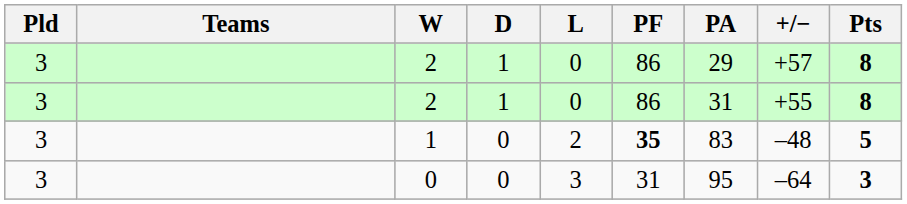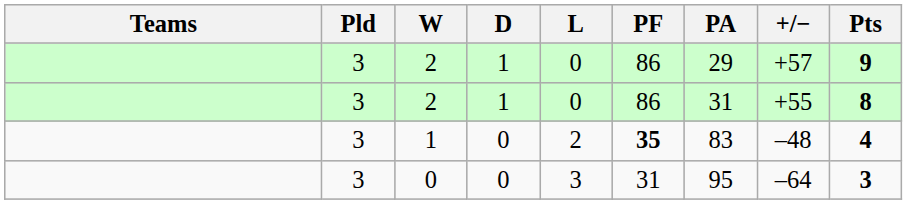columns swapped: (236, 23) <-> (41, 23)
(866, 62) 8 -> (866, 62) 9
(866, 140) 5 -> (866, 140) 4
